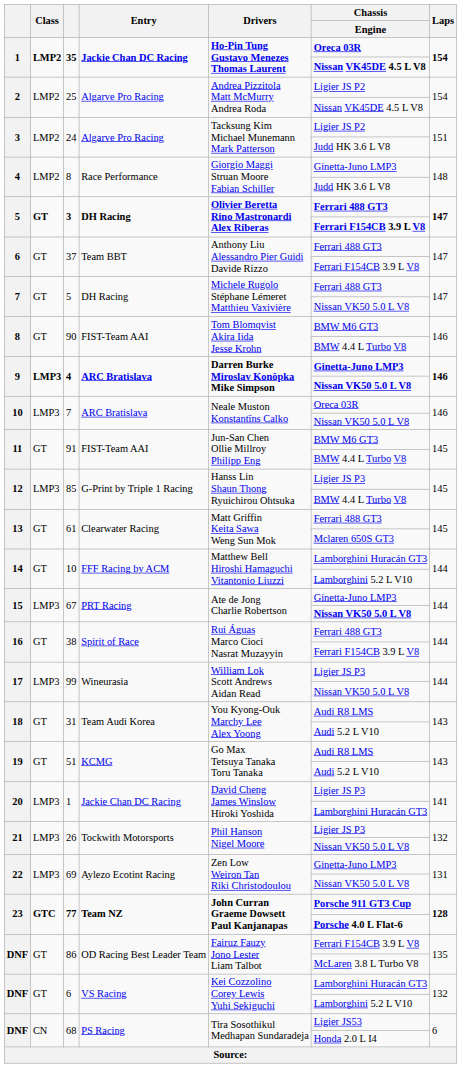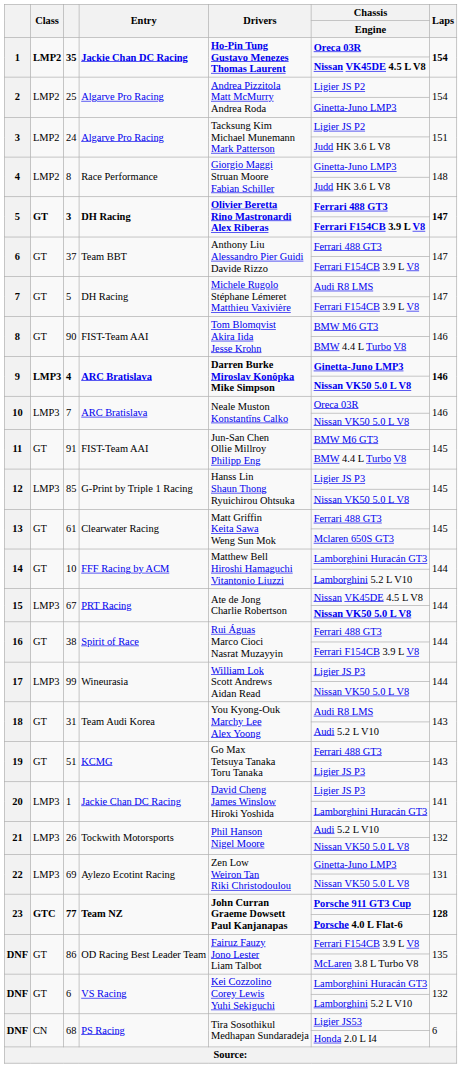(368, 107) Nissan VK45DE 4.5 L V8 -> (355, 107) Ginetta-Juno LMP3
(348, 286) Ferrari 488 GT3 -> (343, 286) Audi R8 LMS
(361, 306) Nissan VK50 5.0 L V8 -> (366, 306) Ferrari F154CB 3.9 L V8
(360, 499) BMW 4.4 L Turbo V8 -> (361, 499) Nissan VK50 5.0 L V8
(355, 597) Ginetta-Juno LMP3 -> (368, 597) Nissan VK45DE 4.5 L V8
(343, 751) Audi R8 LMS -> (348, 751) Ferrari 488 GT3
(346, 771) Audi 5.2 L V10 -> (339, 771) Ligier JS P3
(339, 829) Ligier JS P3 -> (346, 829) Audi 5.2 L V10
